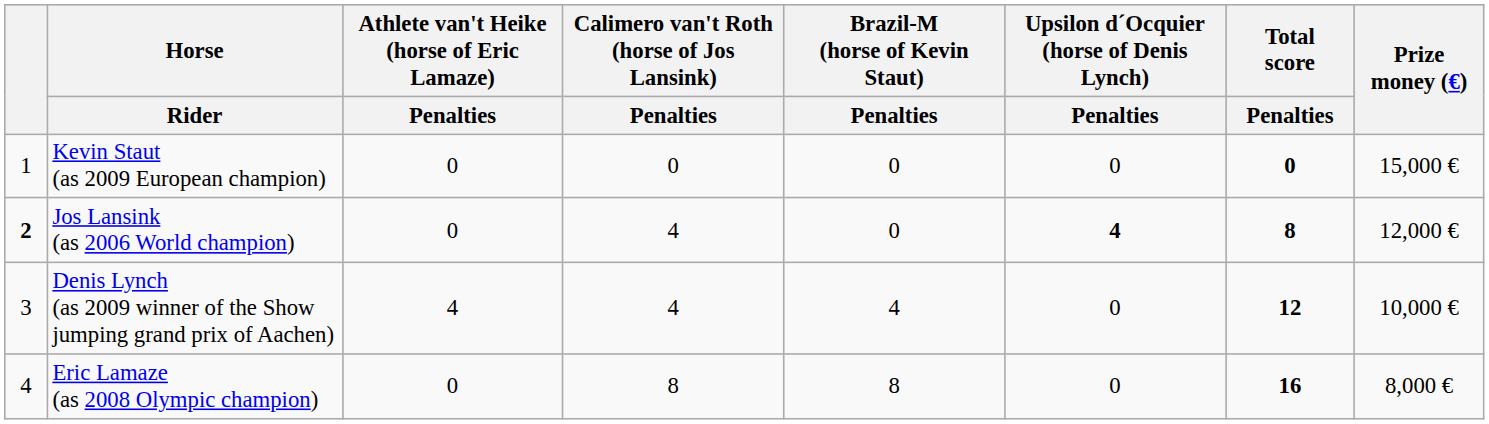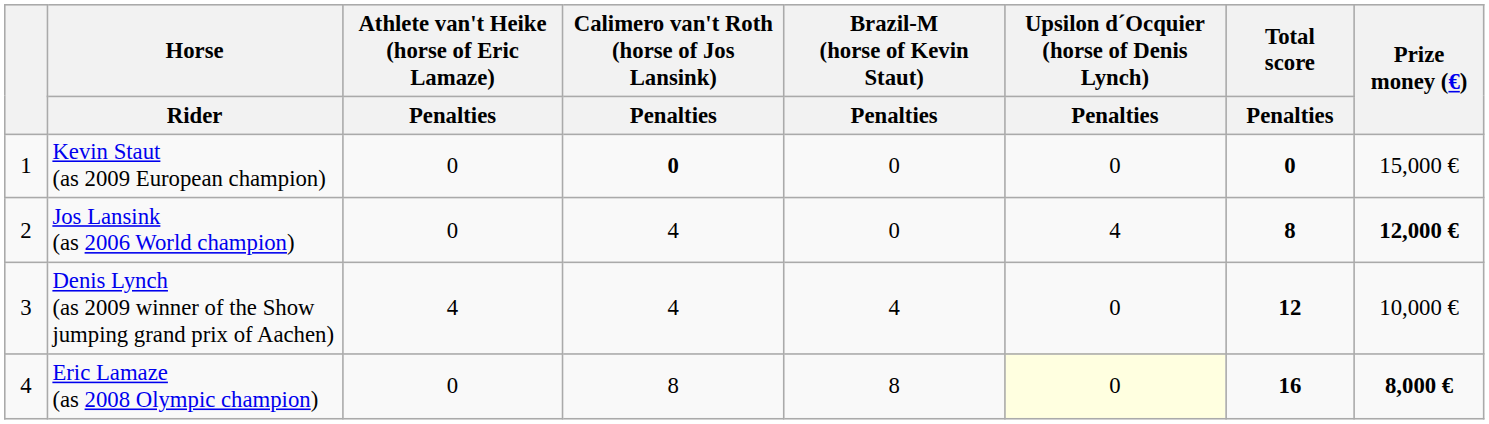(673, 165) normal -> (673, 165) bold
(26, 230) bold -> (26, 230) normal
(1115, 230) bold -> (1115, 230) normal
(1419, 230) normal -> (1419, 230) bold
(1115, 385) no background -> (1115, 385) lightyellow background
(1419, 385) normal -> (1419, 385) bold
